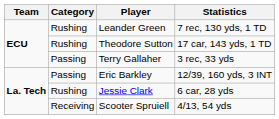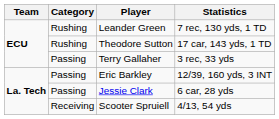(69, 91) Rushing -> (68, 91) Passing
